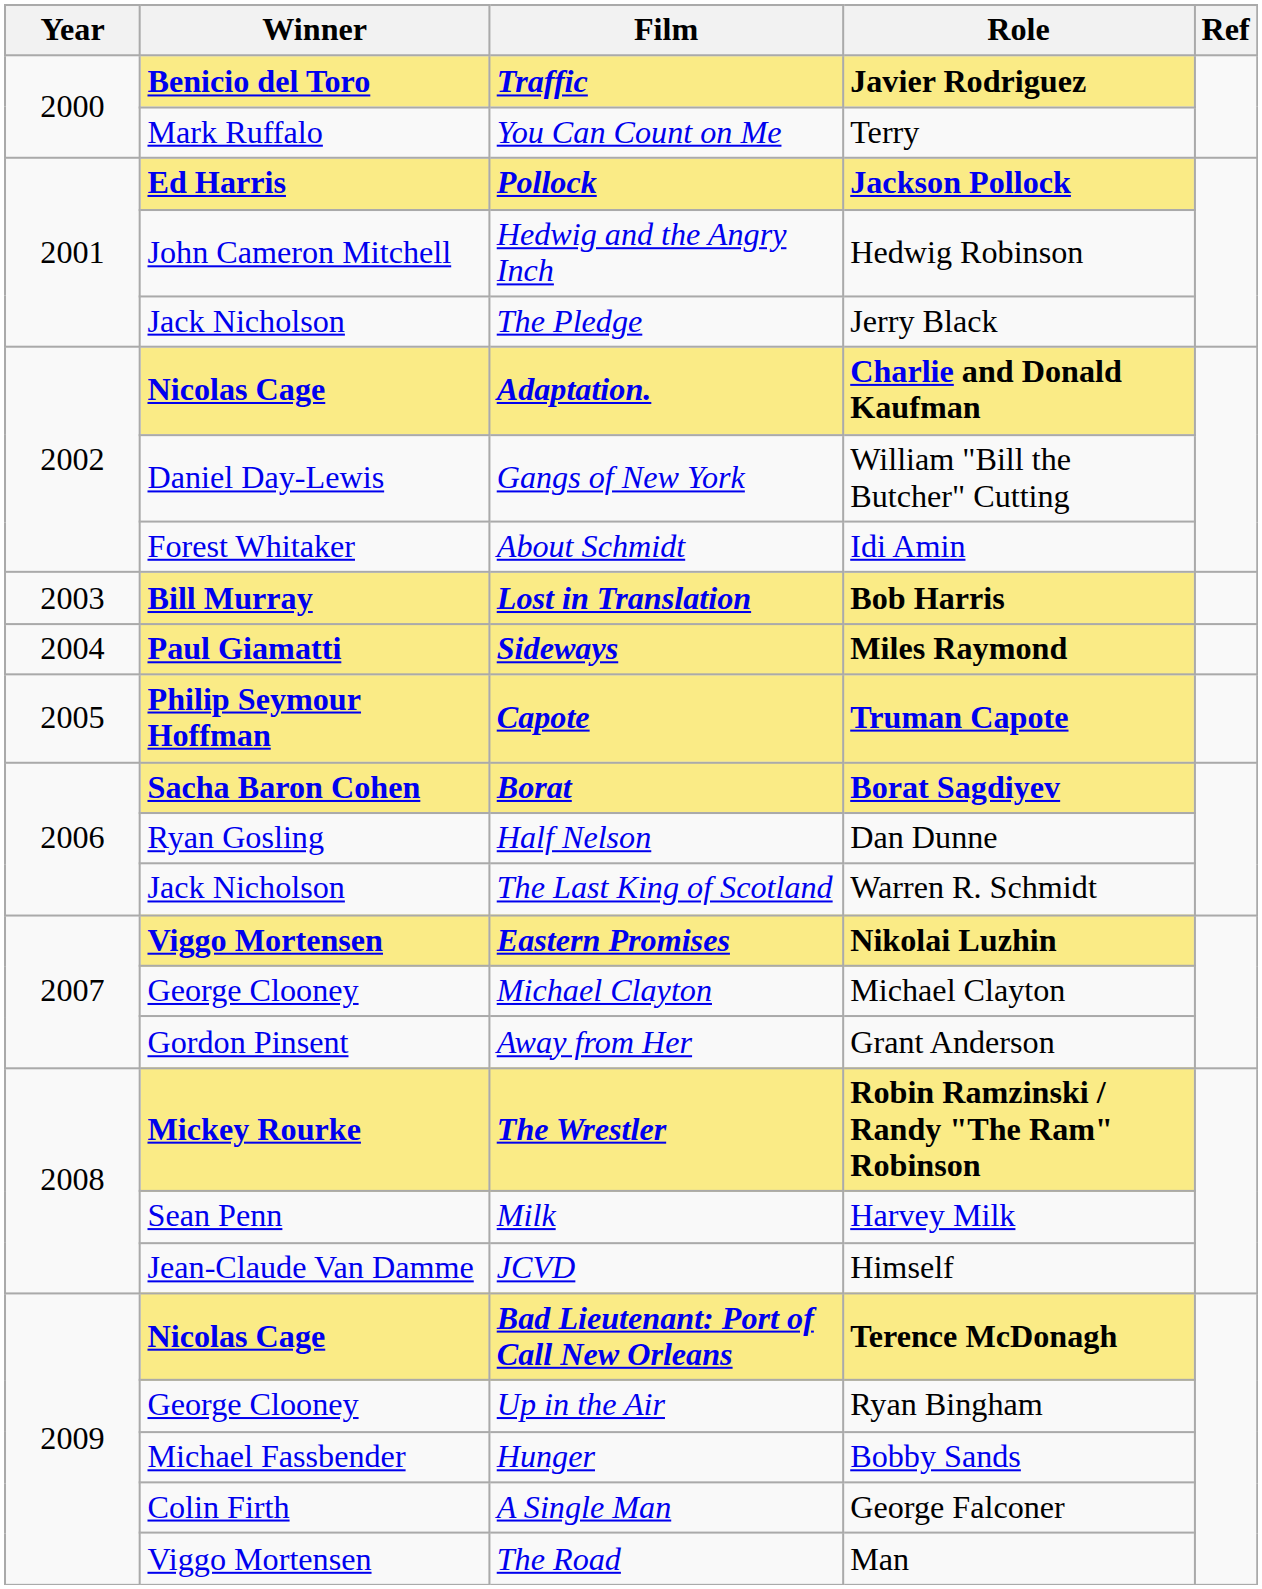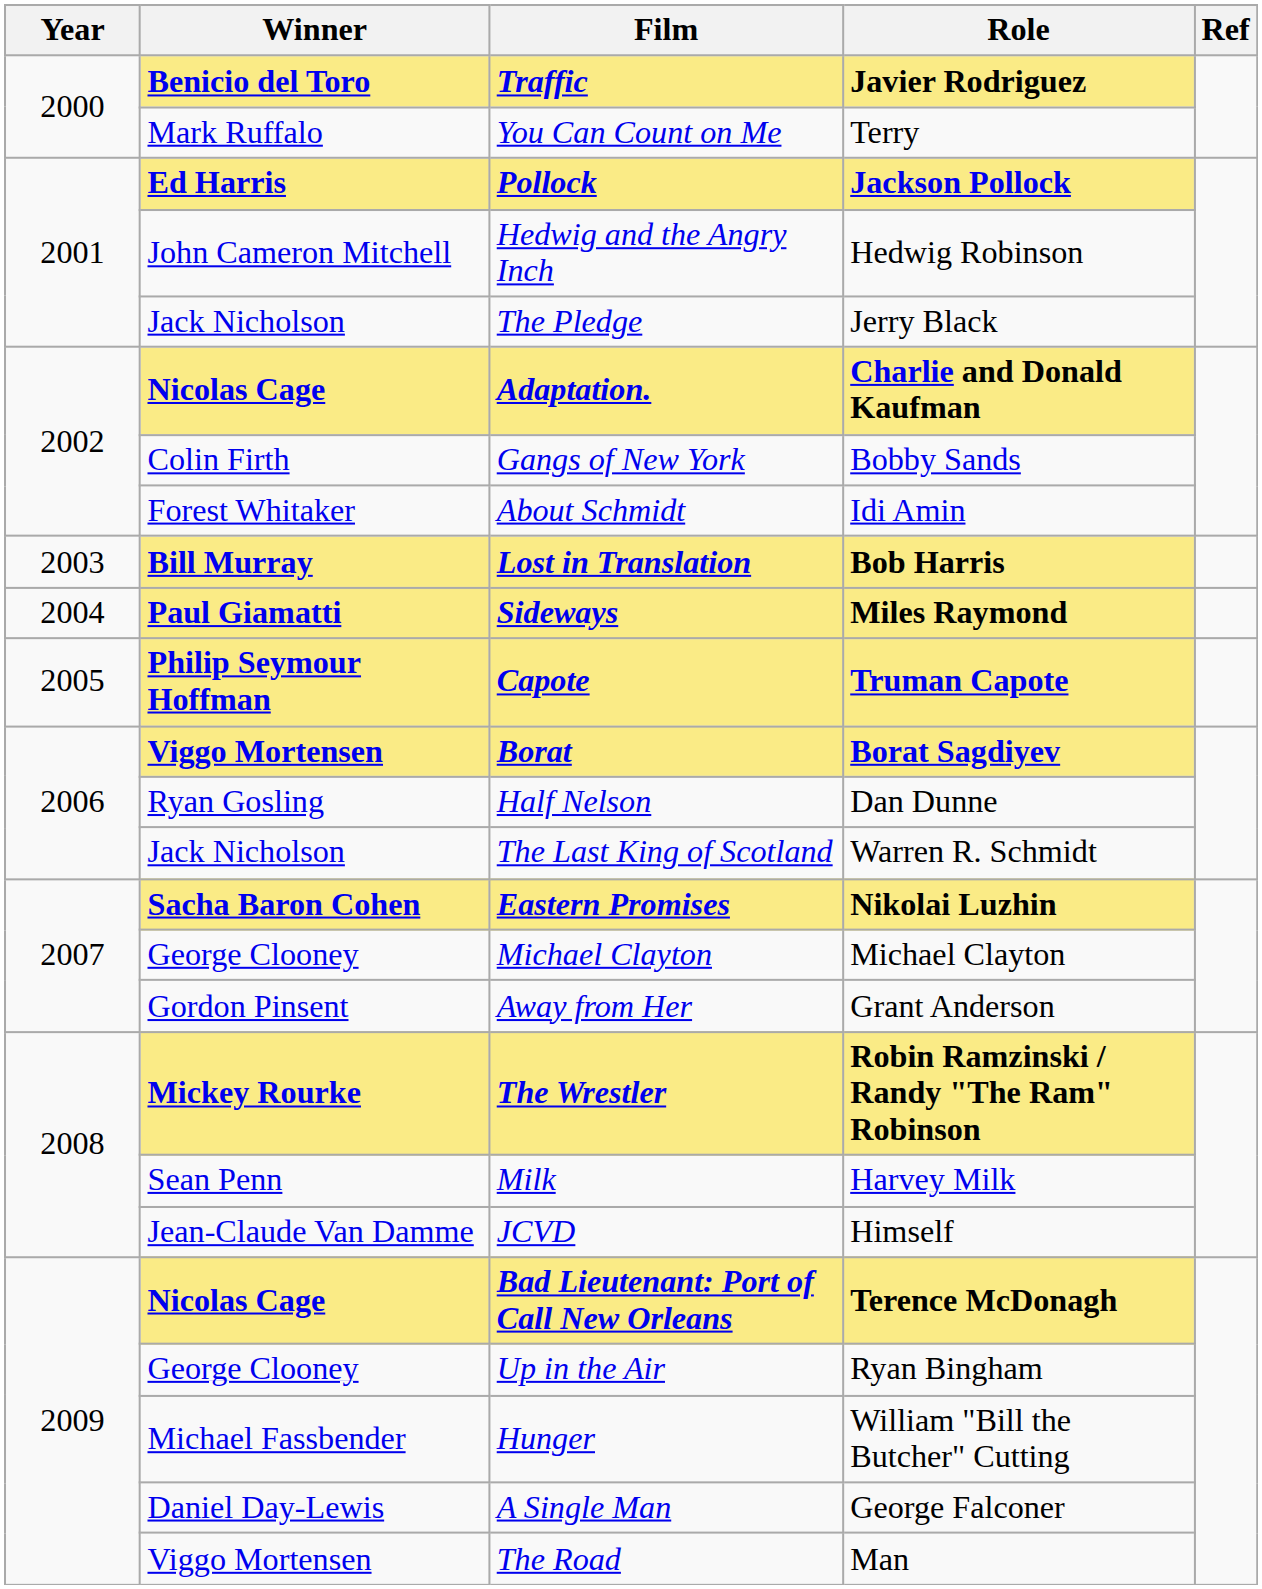(266, 477) Daniel Day-Lewis -> (219, 459) Colin Firth
(961, 477) William "Bill the Butcher" Cutting -> (936, 459) Bobby Sands
(284, 786) Sacha Baron Cohen -> (265, 750) Viggo Mortensen
(265, 939) Viggo Mortensen -> (284, 903) Sacha Baron Cohen
(936, 1456) Bobby Sands -> (961, 1438) William "Bill the Butcher" Cutting
(219, 1507) Colin Firth -> (266, 1507) Daniel Day-Lewis
